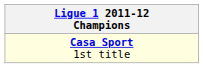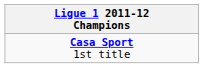(102, 48) lightyellow background -> (102, 48) no background
